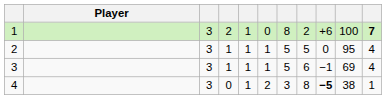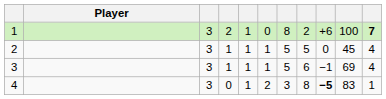(349, 49) 95 -> (349, 49) 45
(349, 85) 38 -> (349, 85) 83
